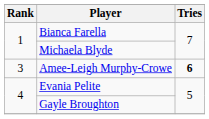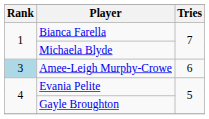(20, 68) no background -> (20, 68) lightblue background
(190, 68) bold -> (190, 68) normal
